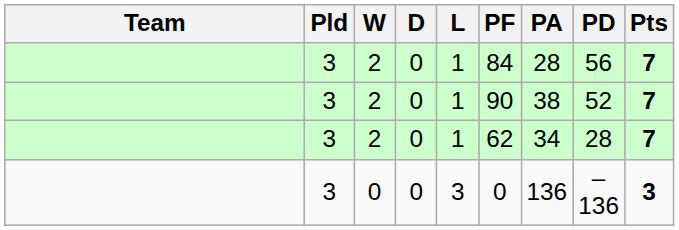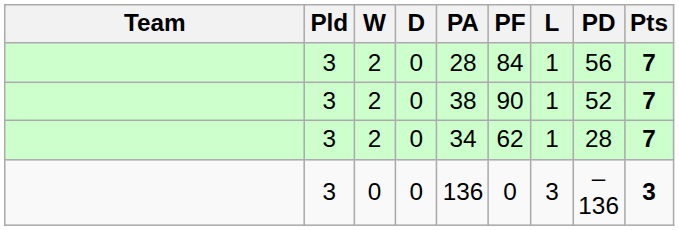columns swapped: (458, 23) <-> (547, 23)
